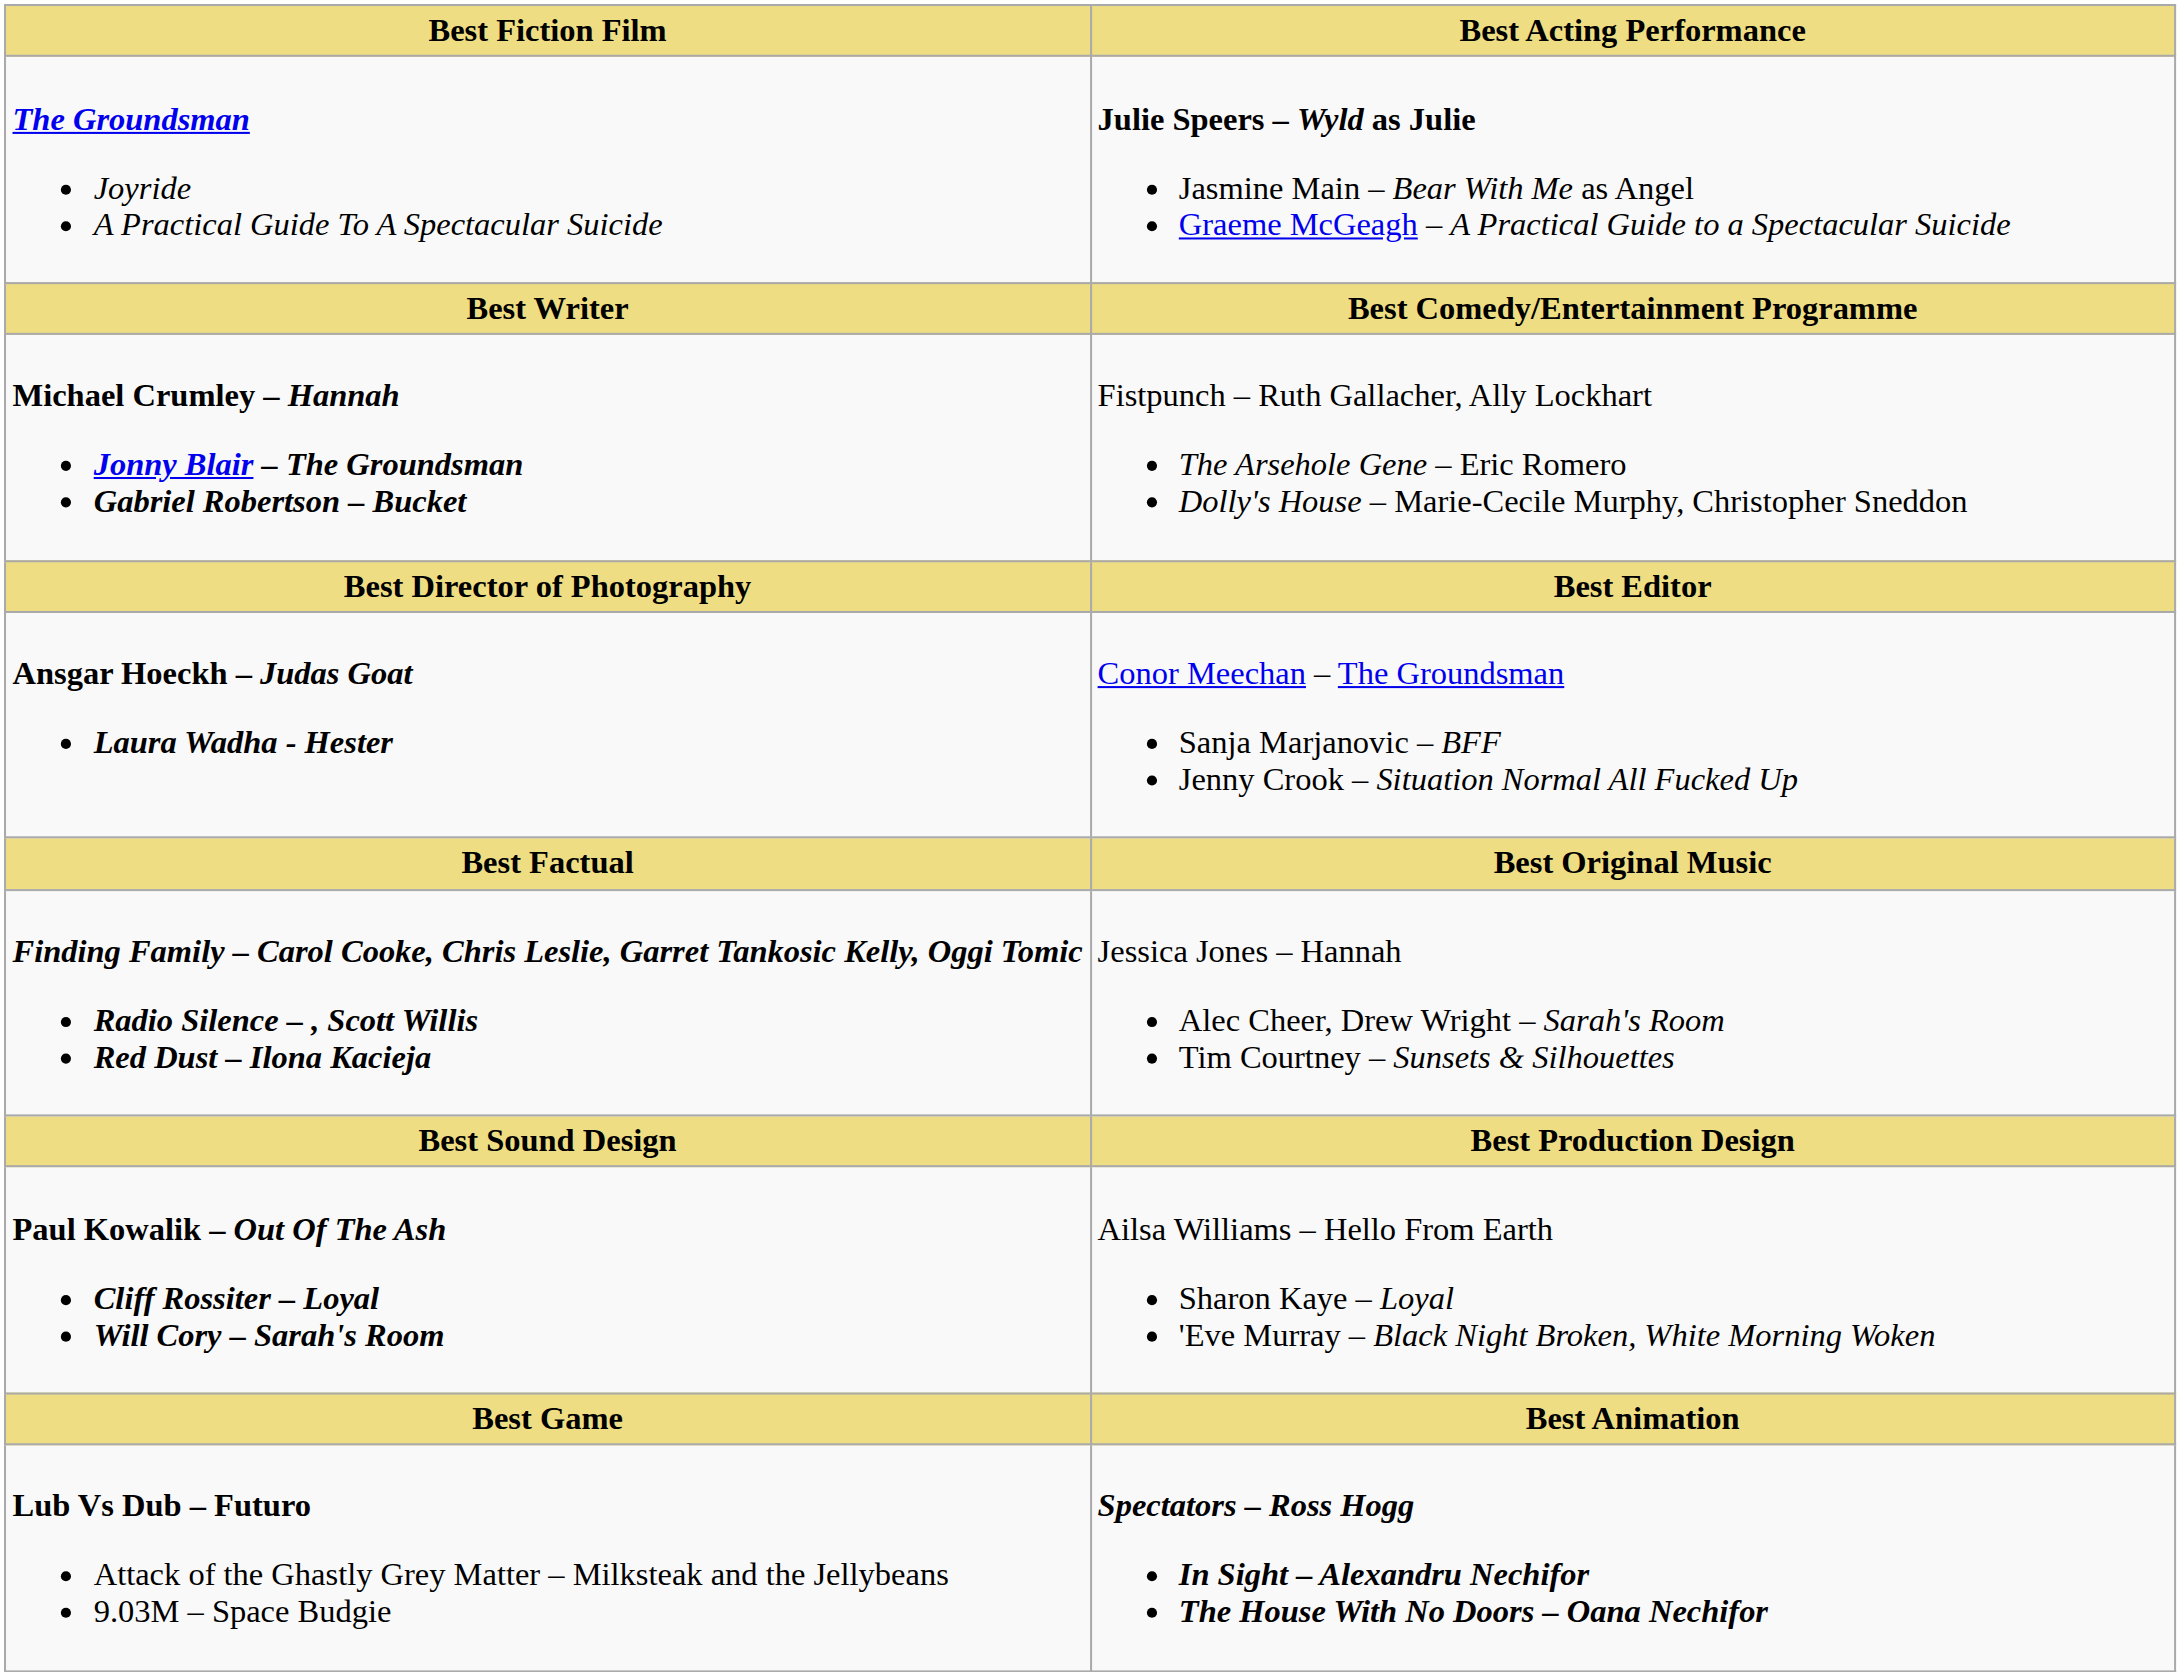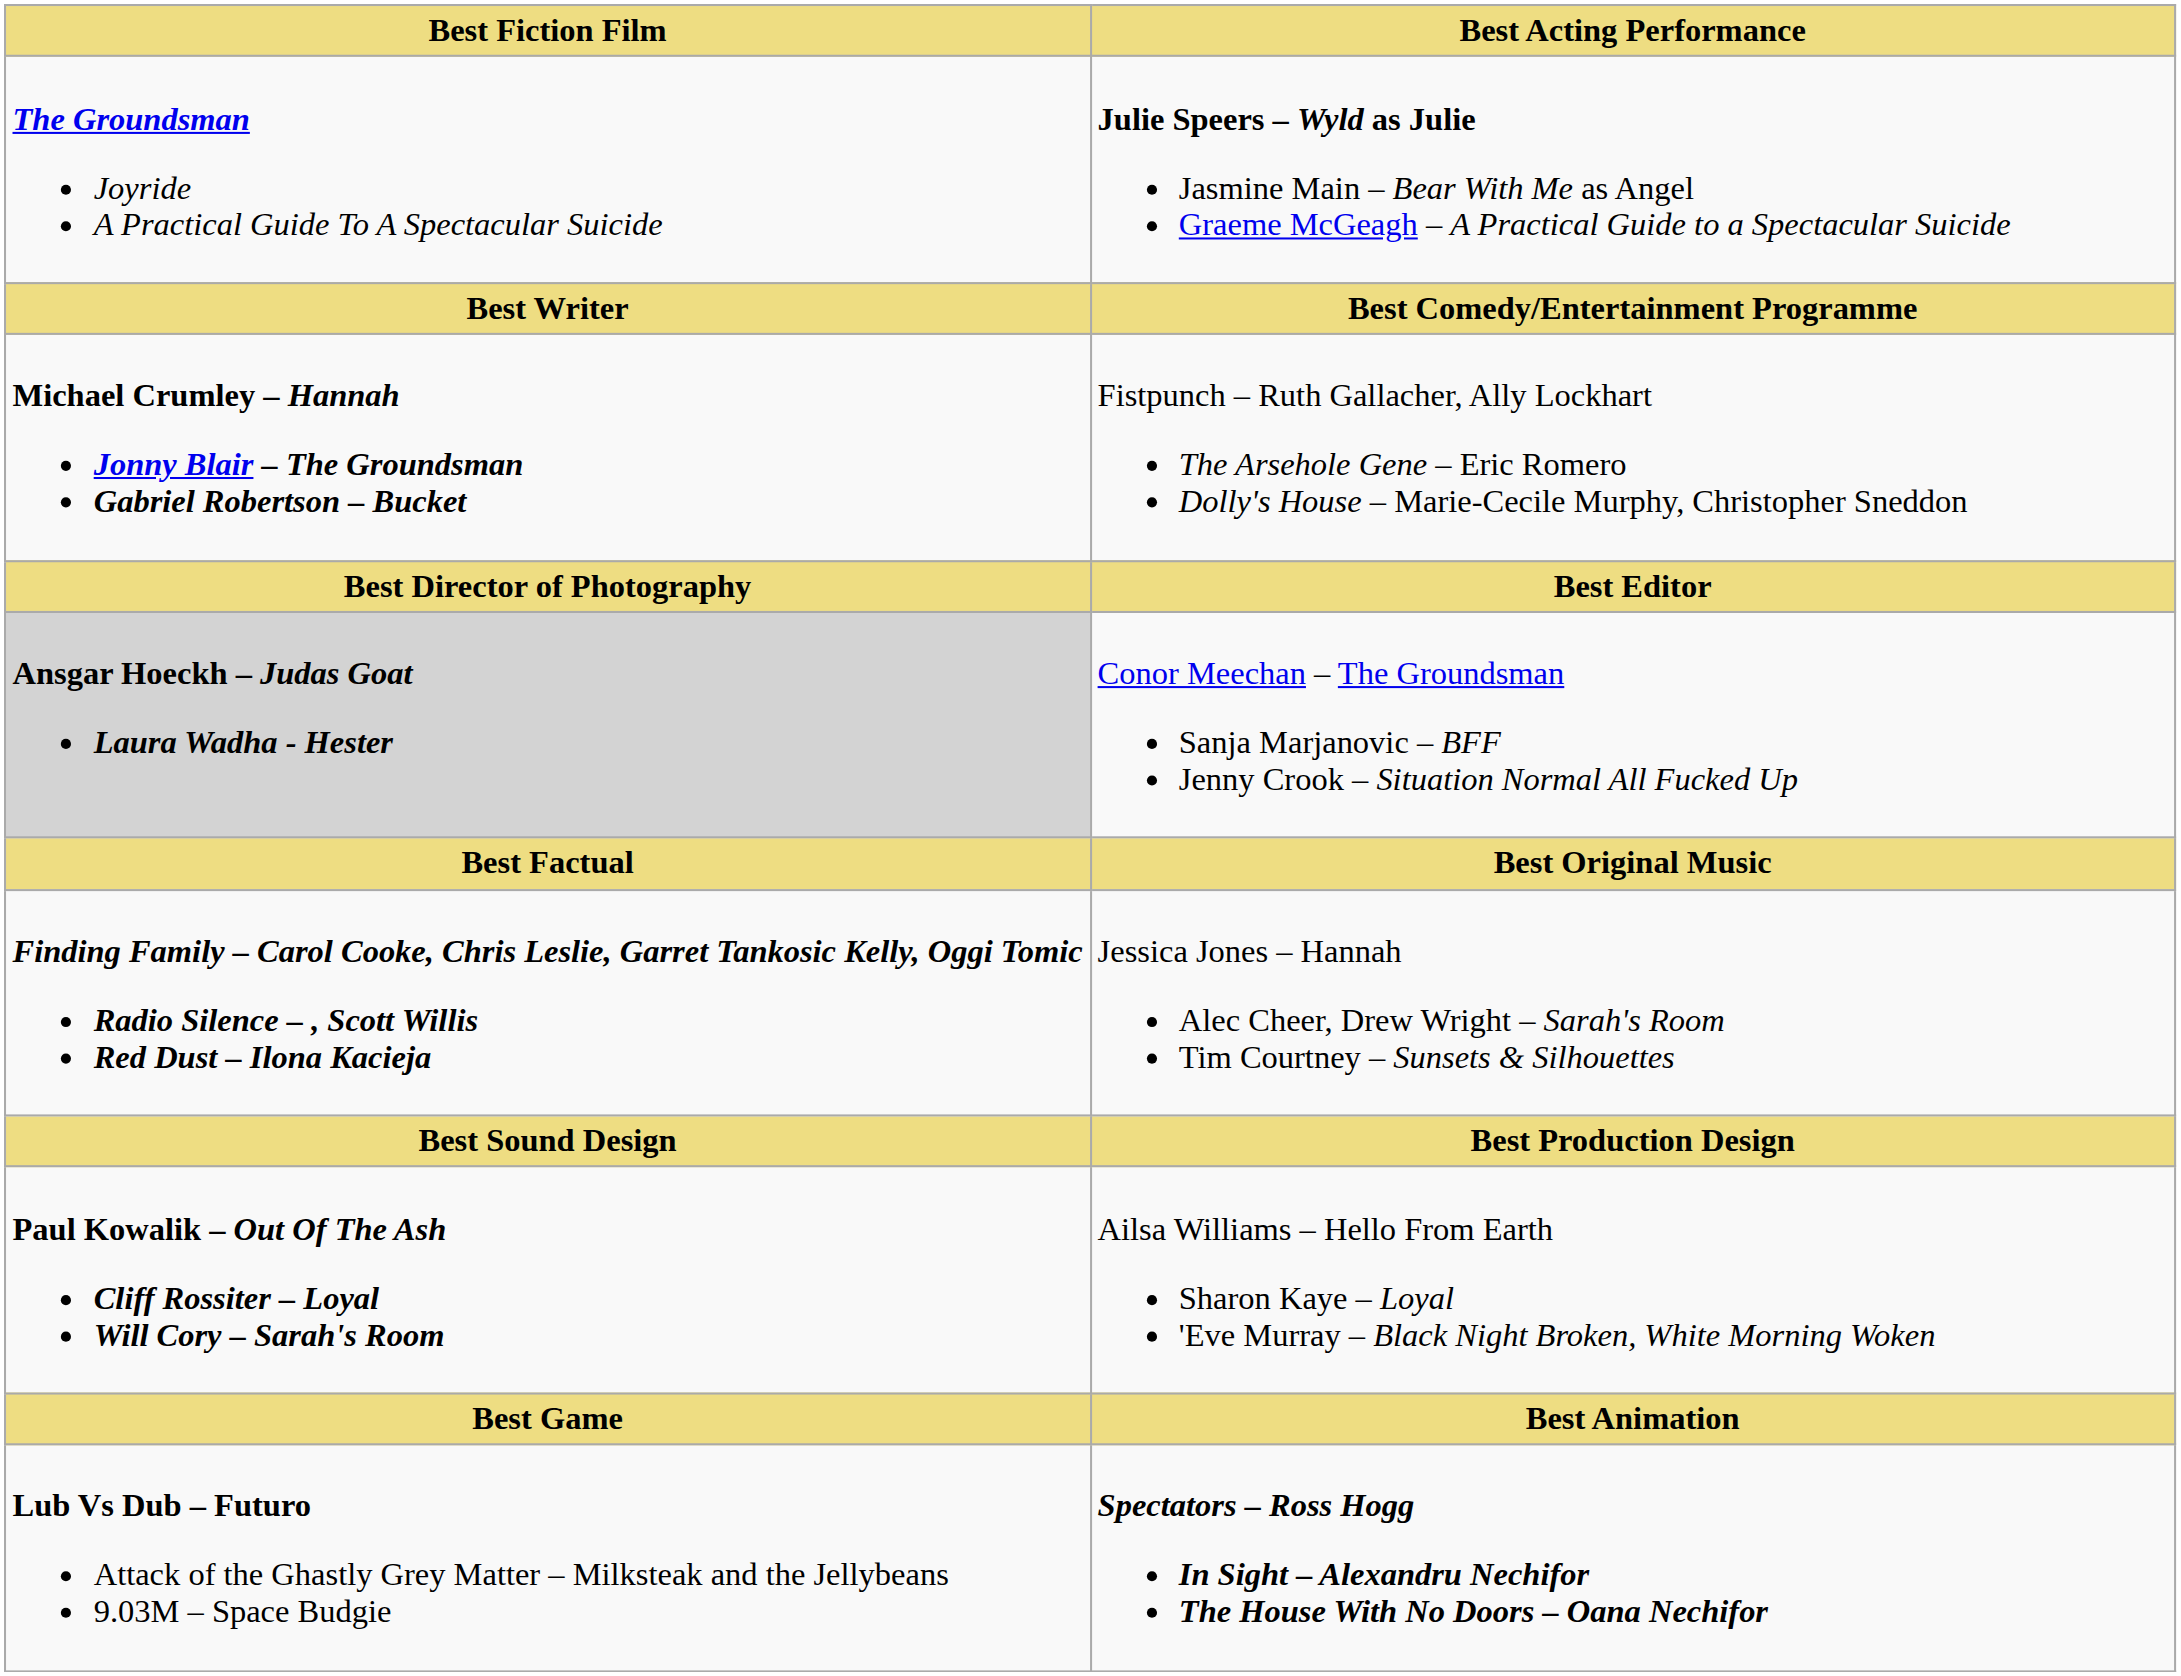(548, 709) no background -> (548, 709) lightgrey background
